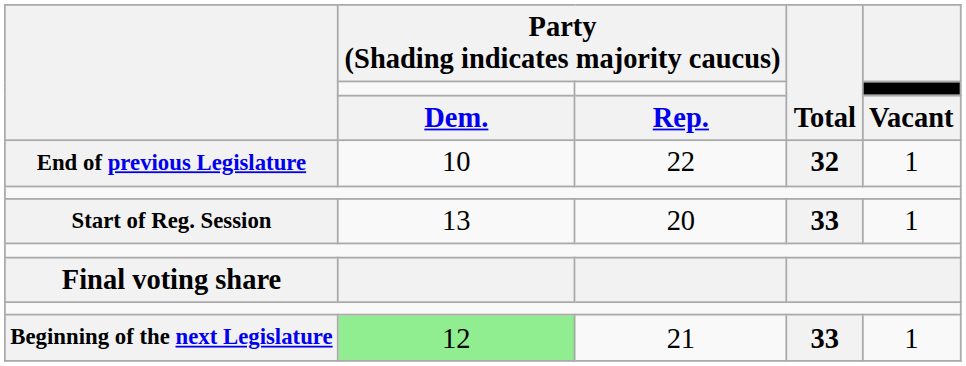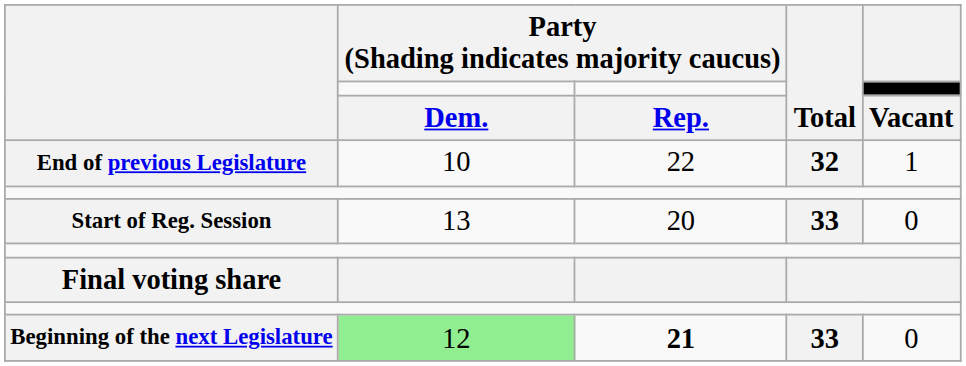(911, 220) 1 -> (911, 220) 0
(681, 337) normal -> (681, 337) bold
(911, 337) 1 -> (911, 337) 0
